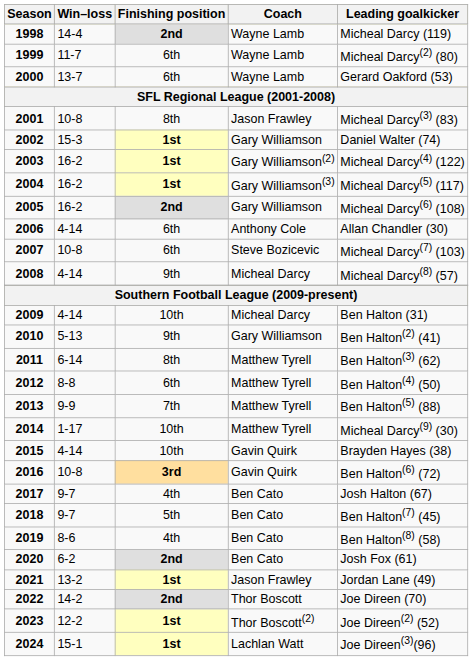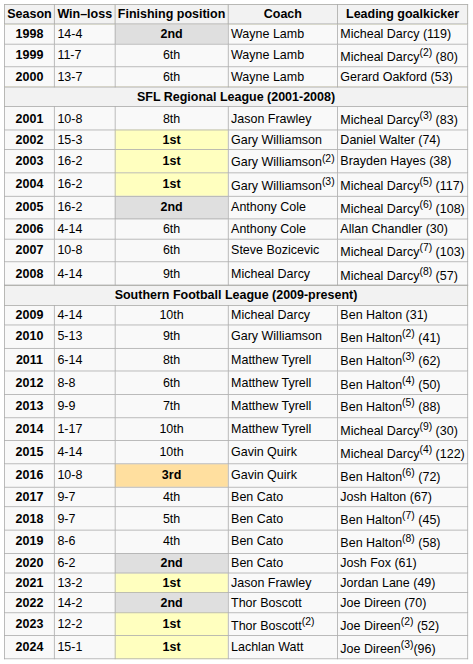(403, 161) Micheal Darcy(4) (122) -> (396, 161) Brayden Hayes (38)
(276, 207) Gary Williamson -> (269, 207) Anthony Cole
(396, 450) Brayden Hayes (38) -> (403, 452) Micheal Darcy(4) (122)
